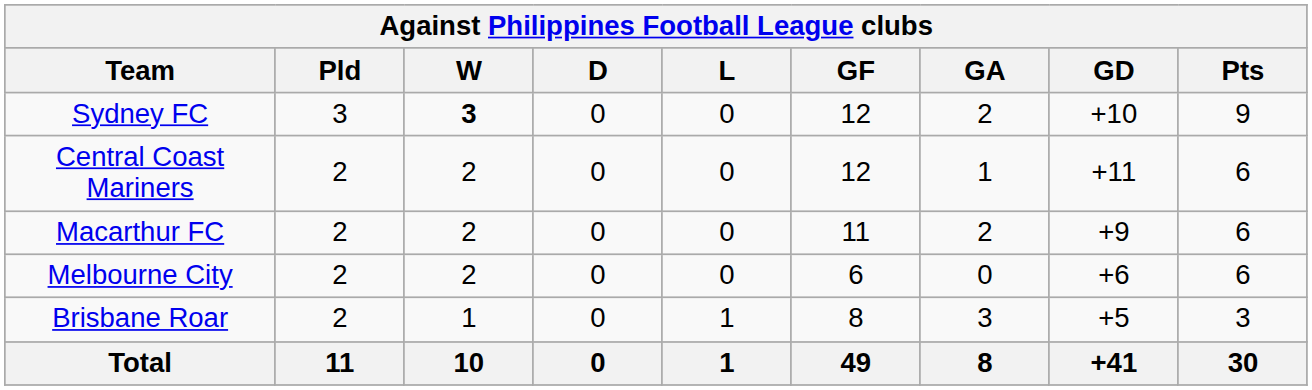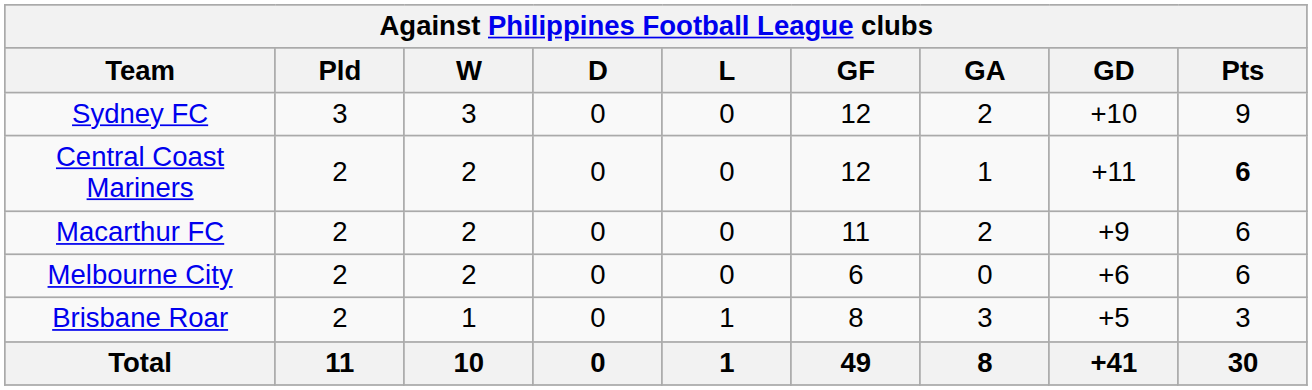(469, 113) bold -> (469, 113) normal
(1243, 172) normal -> (1243, 172) bold
